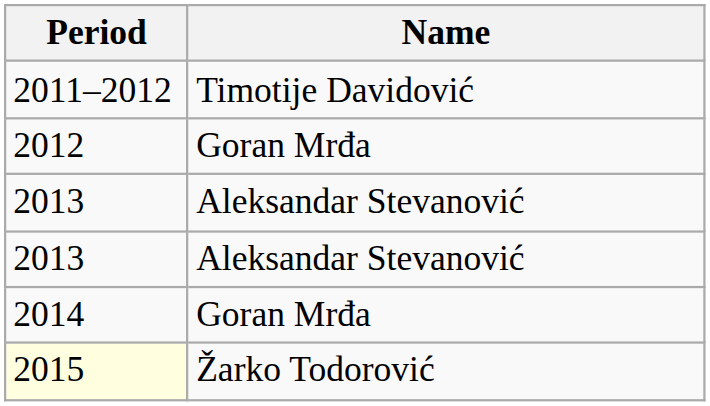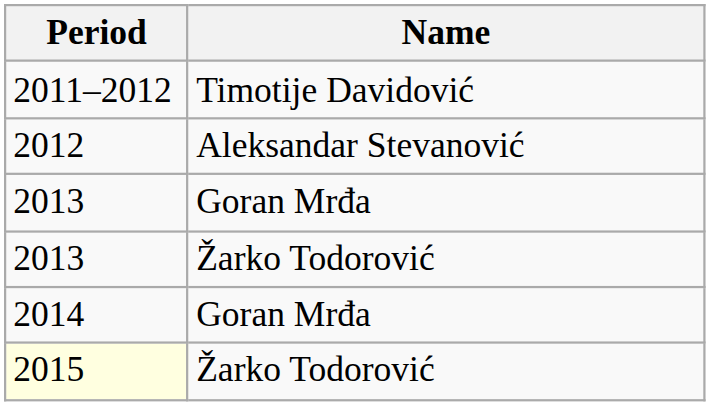(283, 145) Goran Mrđa -> (360, 145) Aleksandar Stevanović
(360, 201) Aleksandar Stevanović -> (283, 201) Goran Mrđa
(360, 257) Aleksandar Stevanović -> (315, 257) Žarko Todorović
